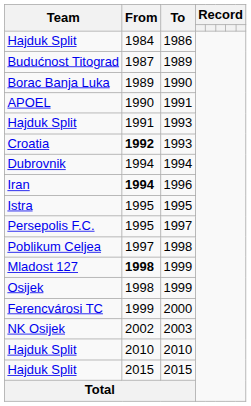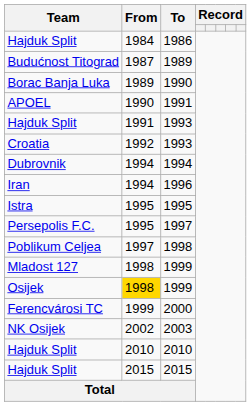(139, 144) bold -> (139, 144) normal
(139, 185) bold -> (139, 185) normal
(139, 267) bold -> (139, 267) normal
(139, 287) no background -> (139, 287) gold background
